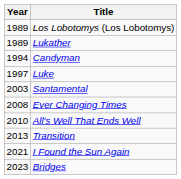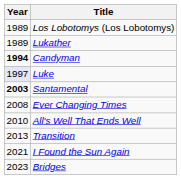(17, 58) normal -> (17, 58) bold
(17, 74) no background -> (17, 74) lavender background
(17, 89) normal -> (17, 89) bold
